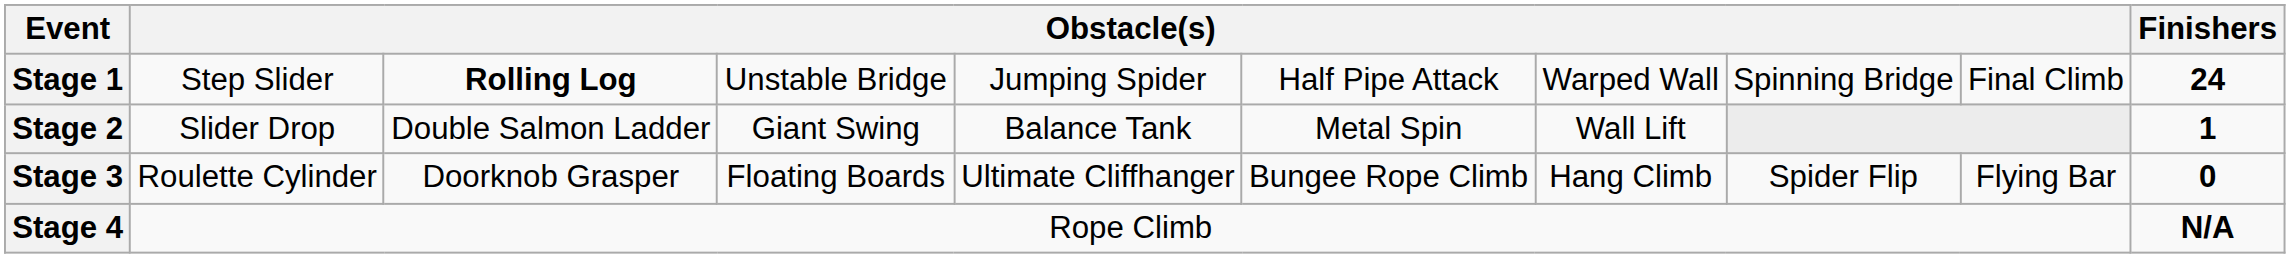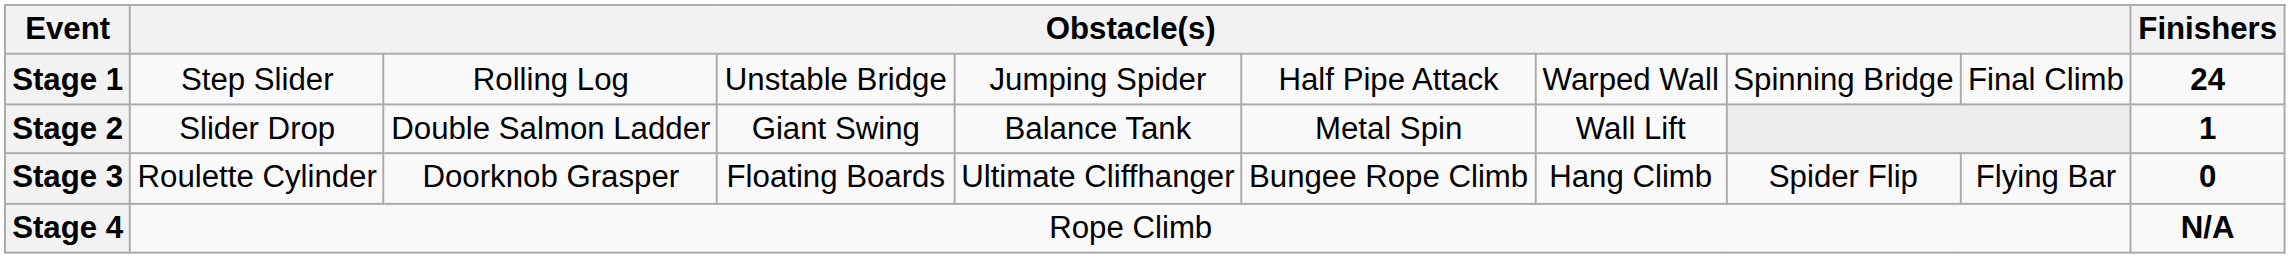(551, 78) bold -> (551, 78) normal
